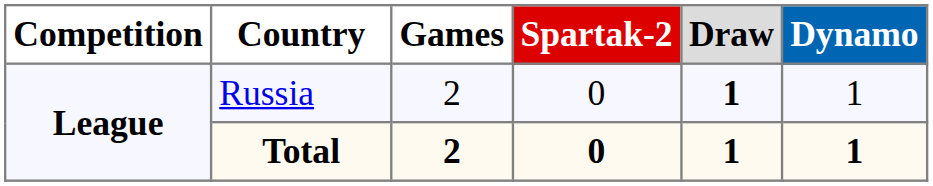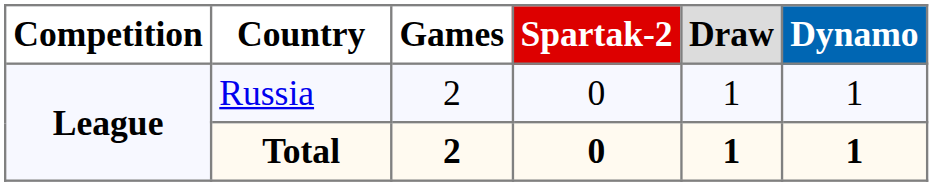(731, 92) bold -> (731, 92) normal
